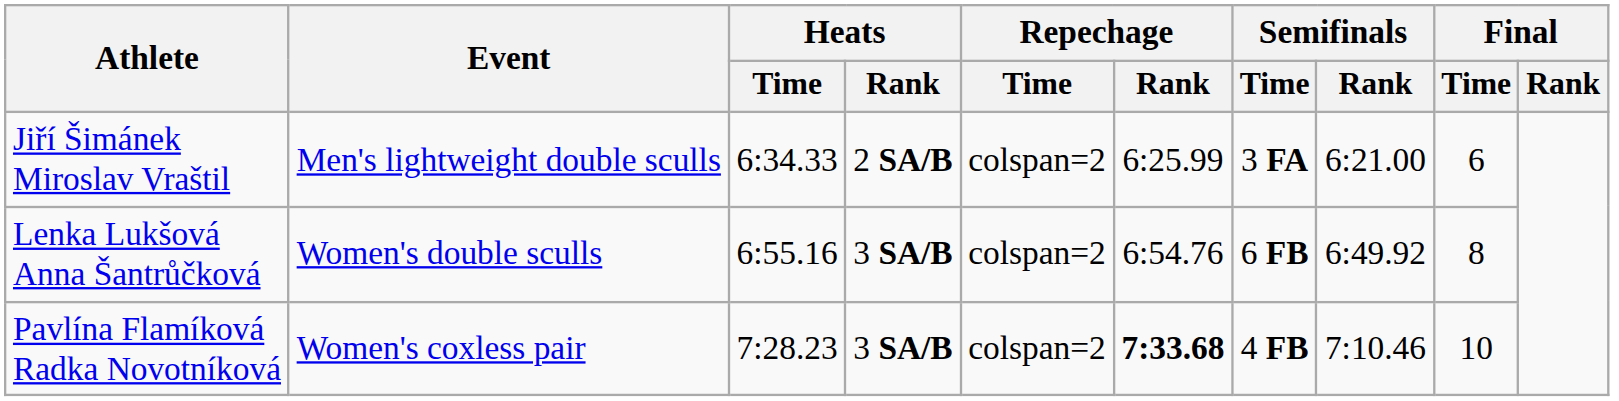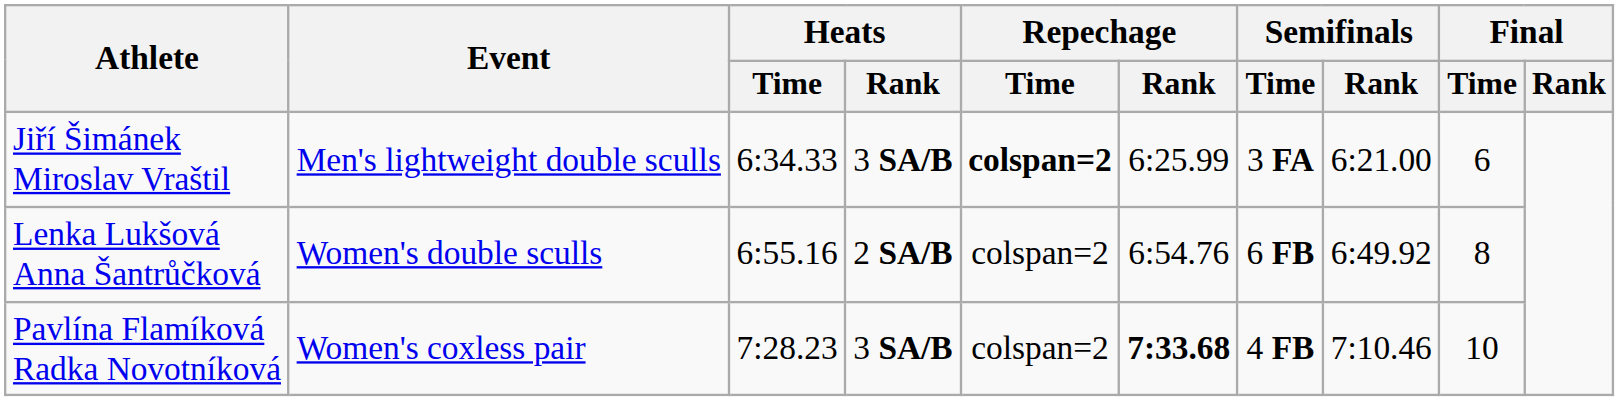(903, 159) 2 SA/B -> (903, 159) 3 SA/B
(1037, 159) normal -> (1040, 159) bold
(903, 253) 3 SA/B -> (903, 253) 2 SA/B
